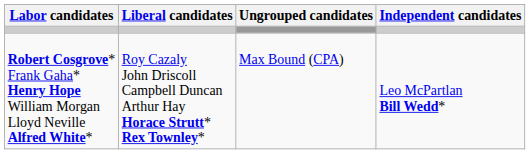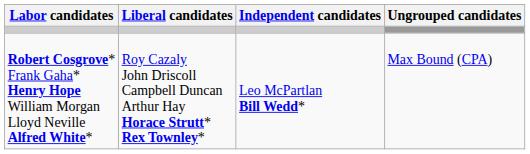columns swapped: (450, 15) <-> (306, 15)
